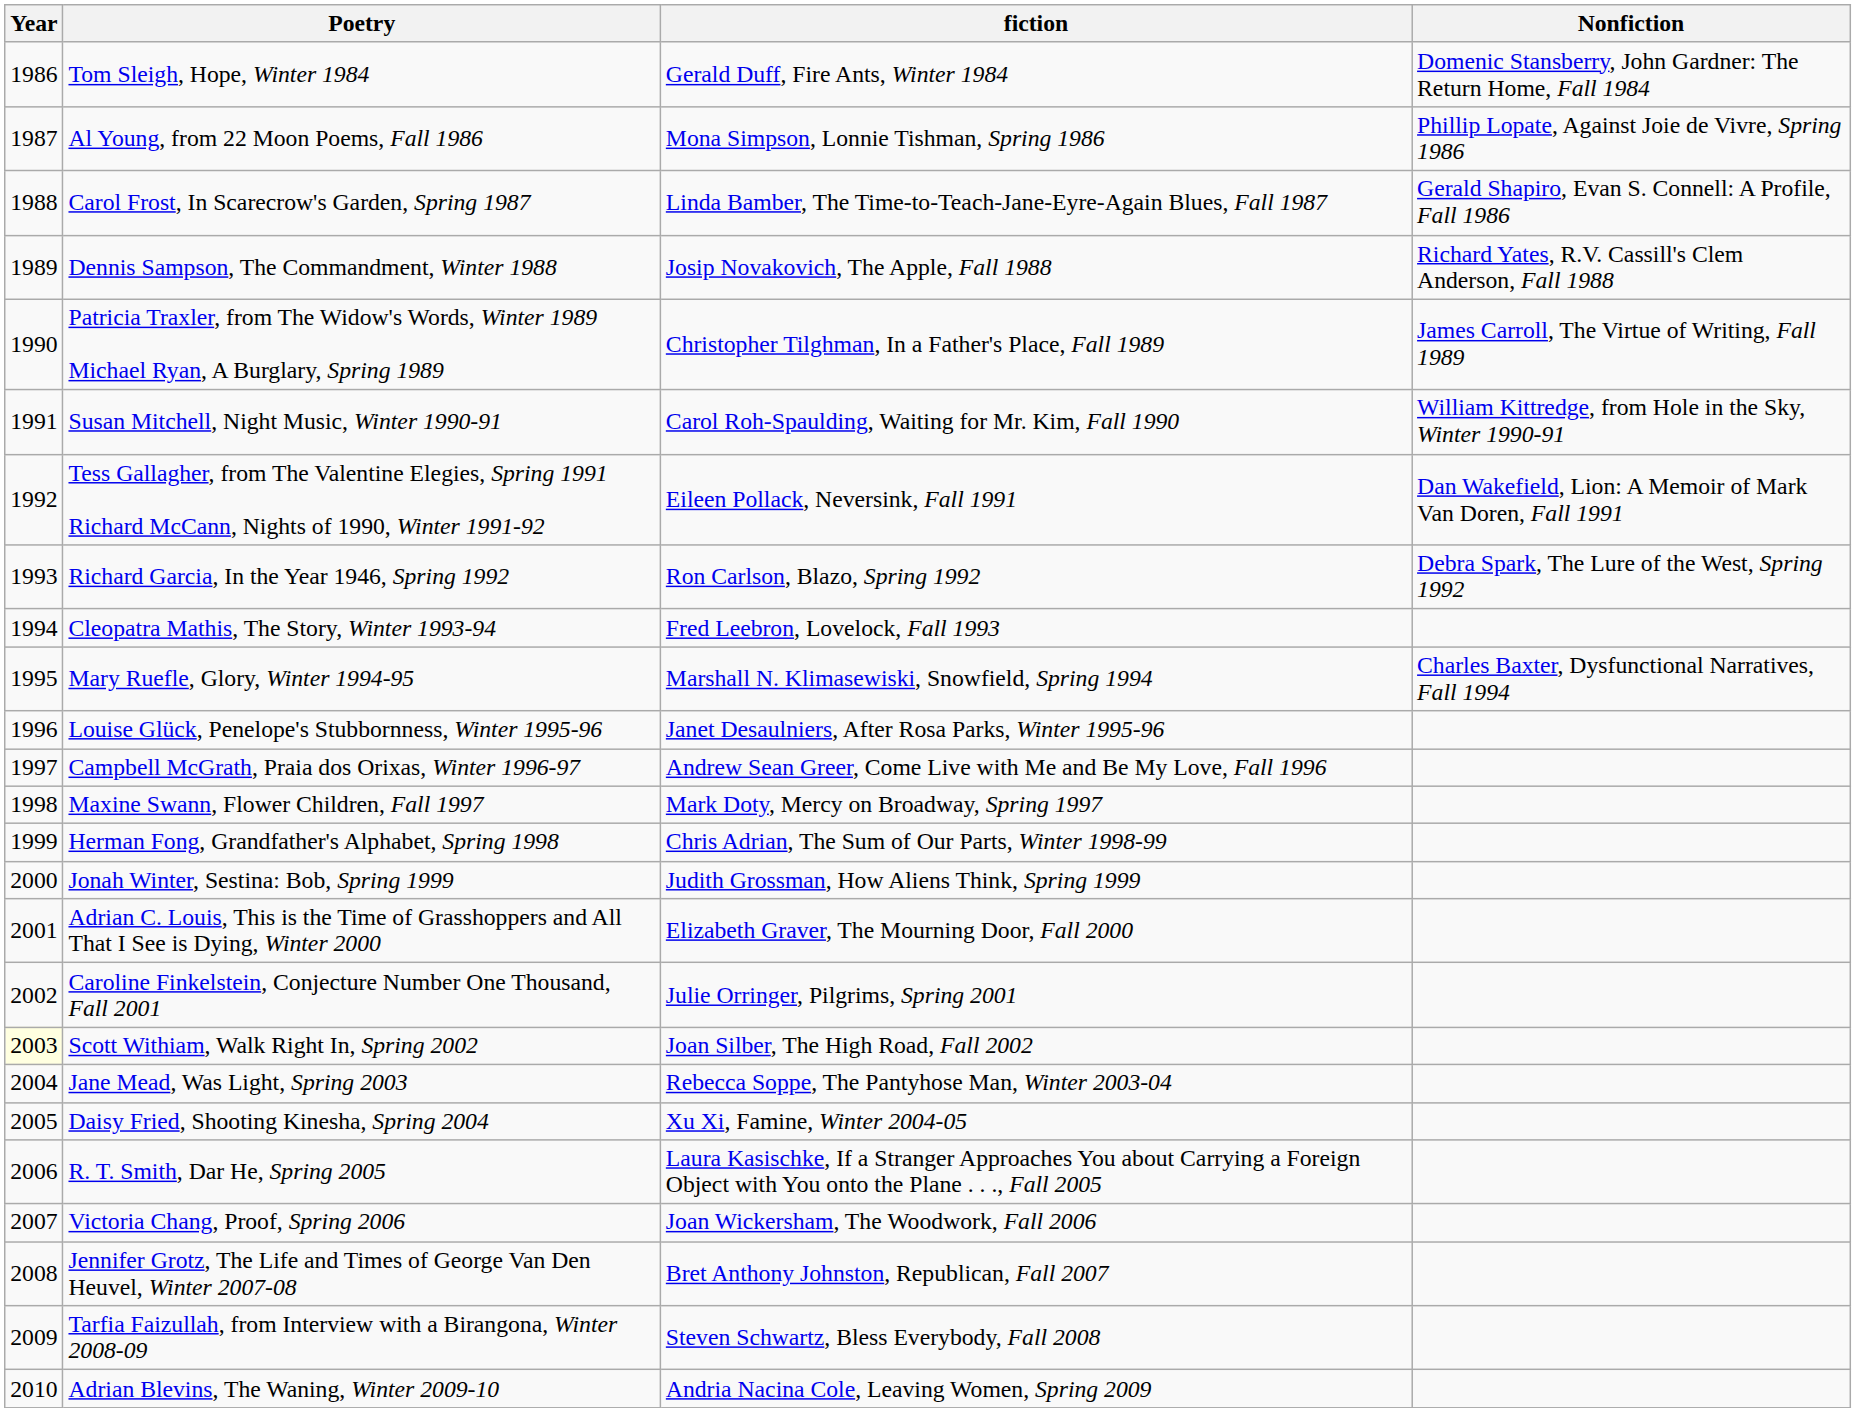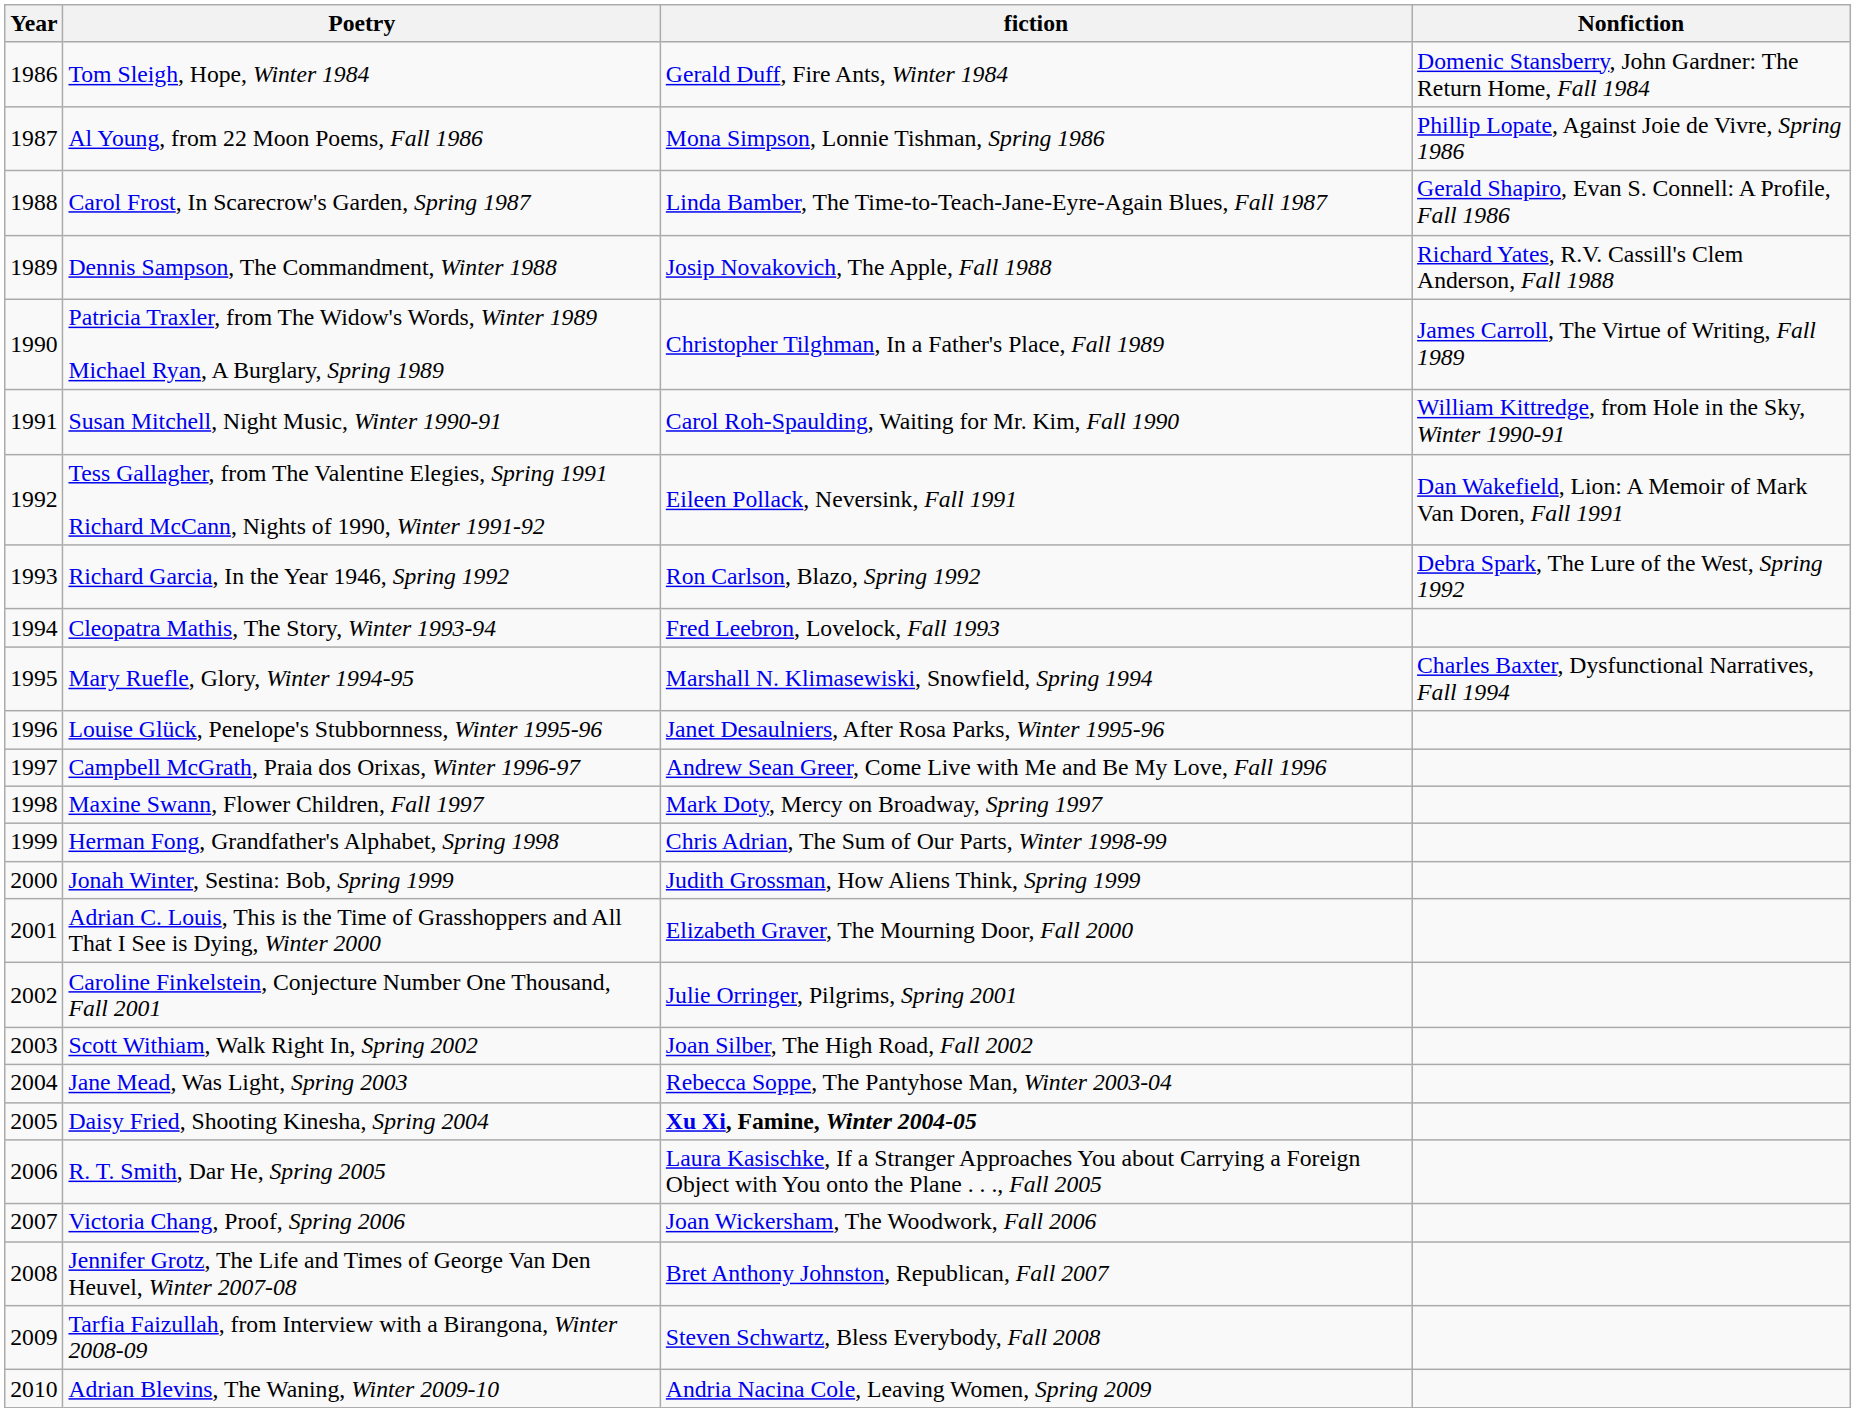(34, 1045) lightyellow background -> (34, 1045) no background
(816, 1120) normal -> (821, 1120) bold
